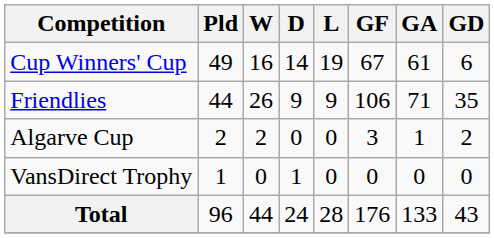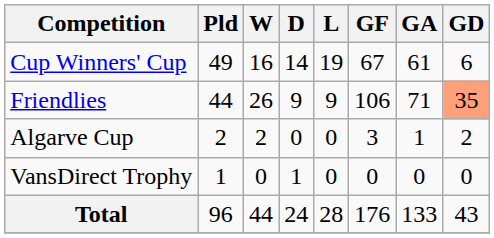(466, 99) no background -> (466, 99) lightsalmon background
